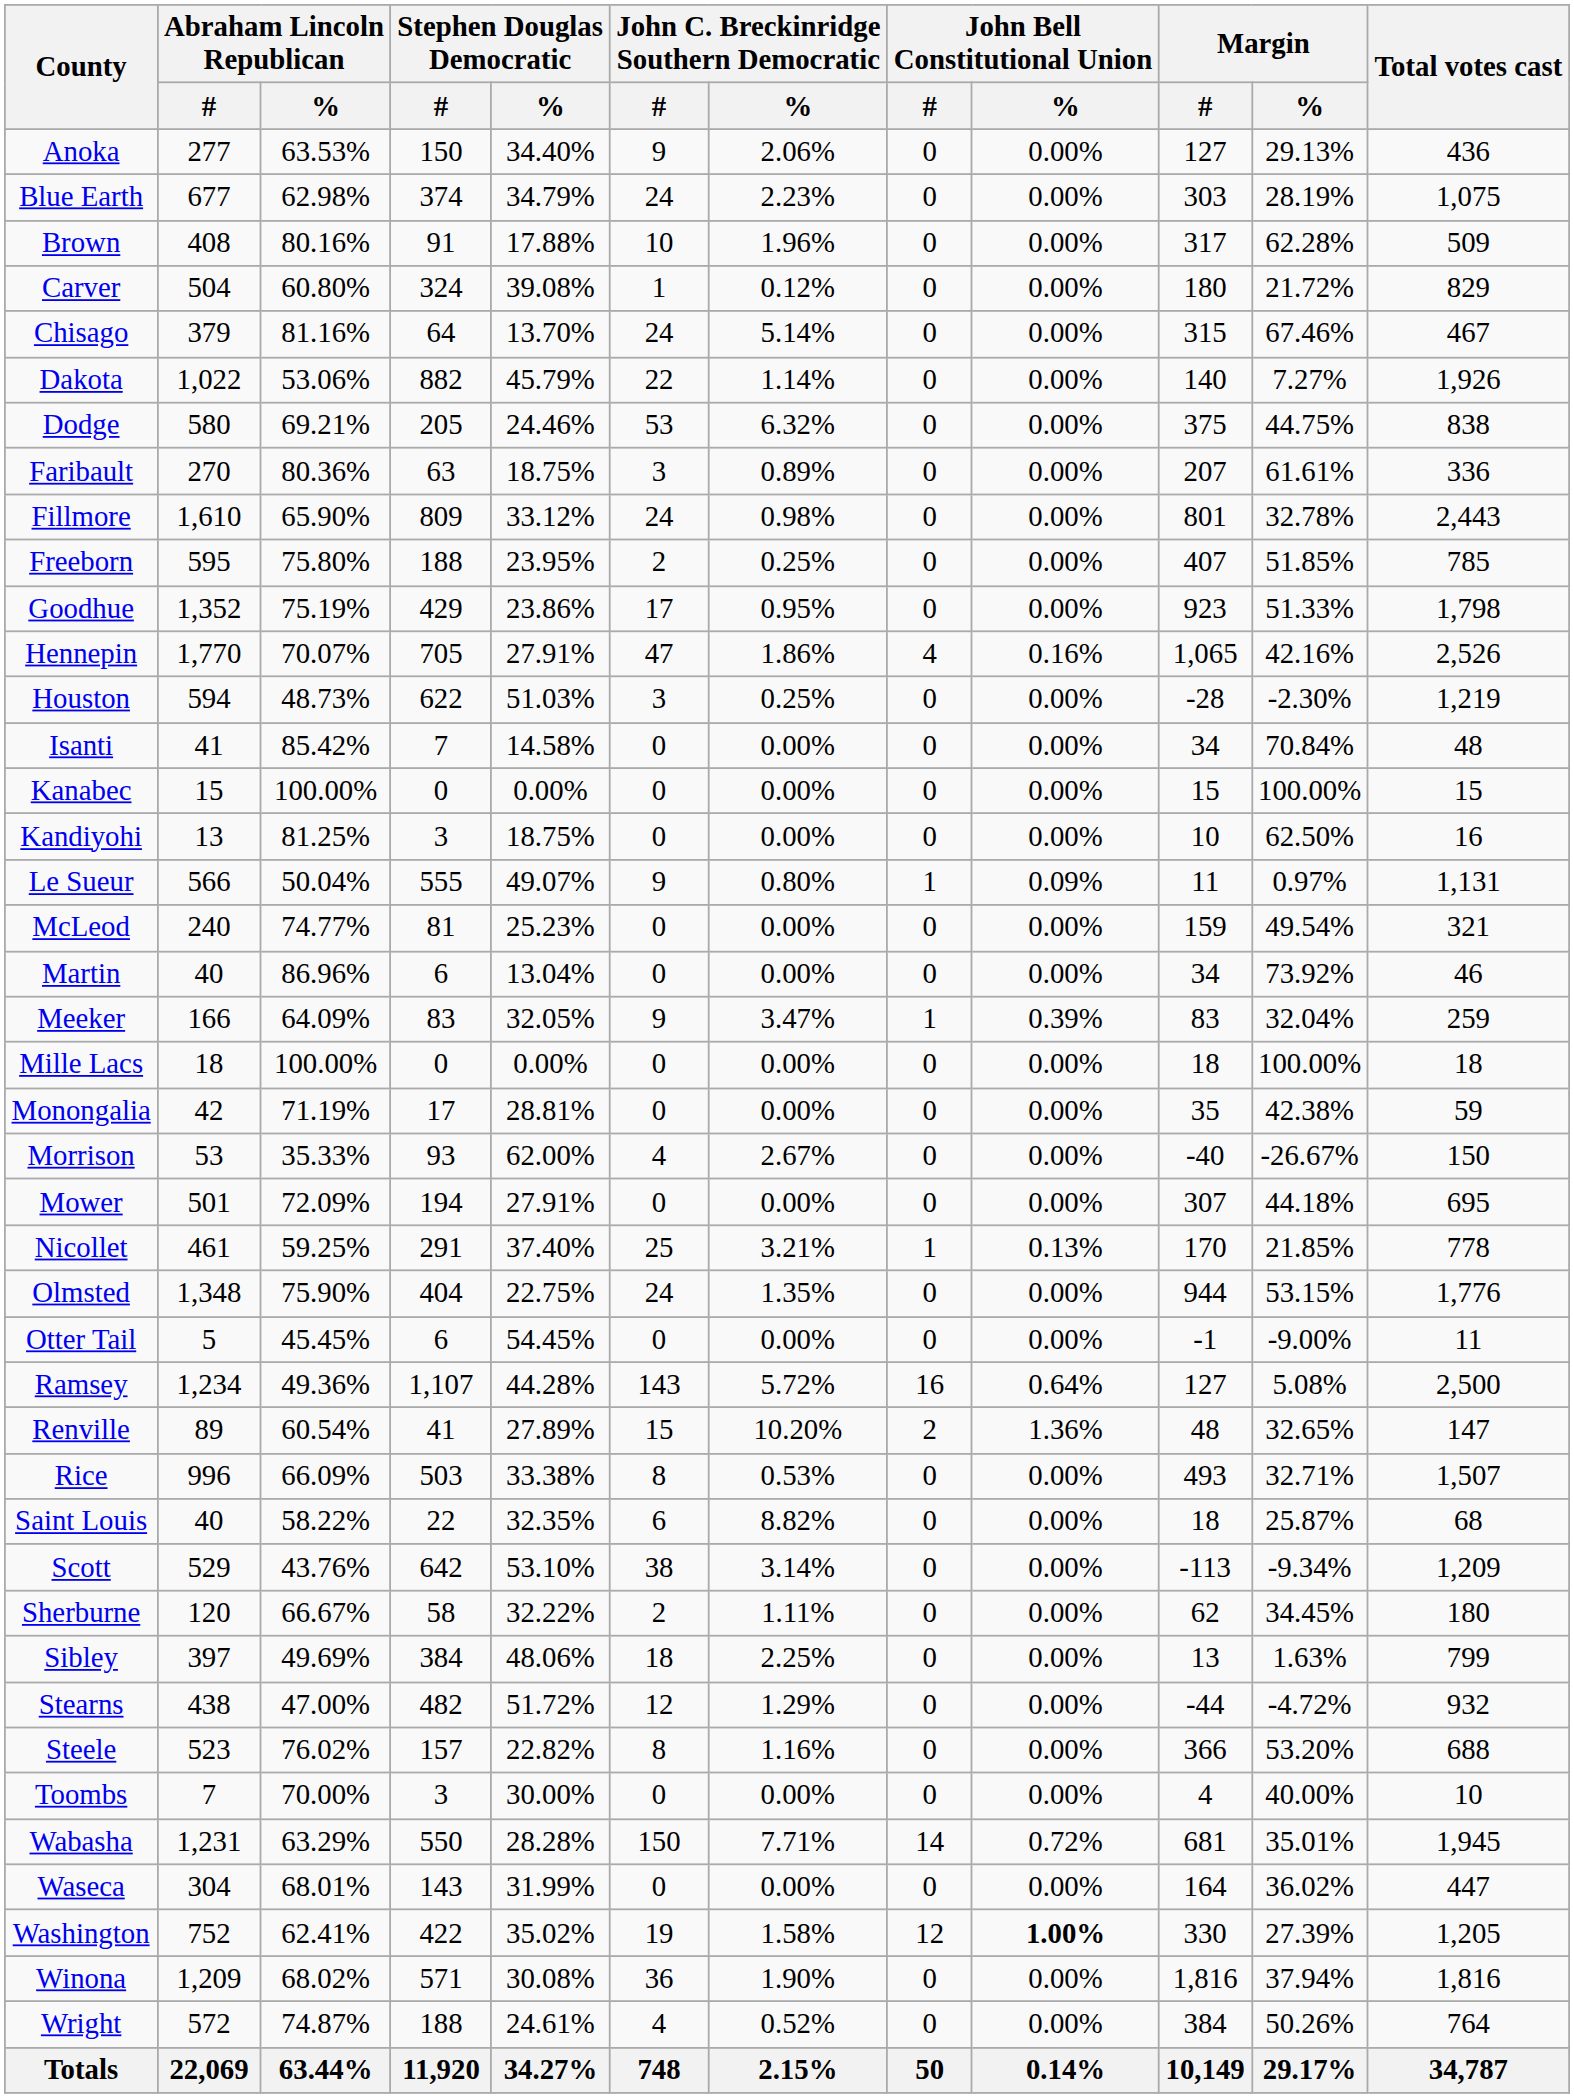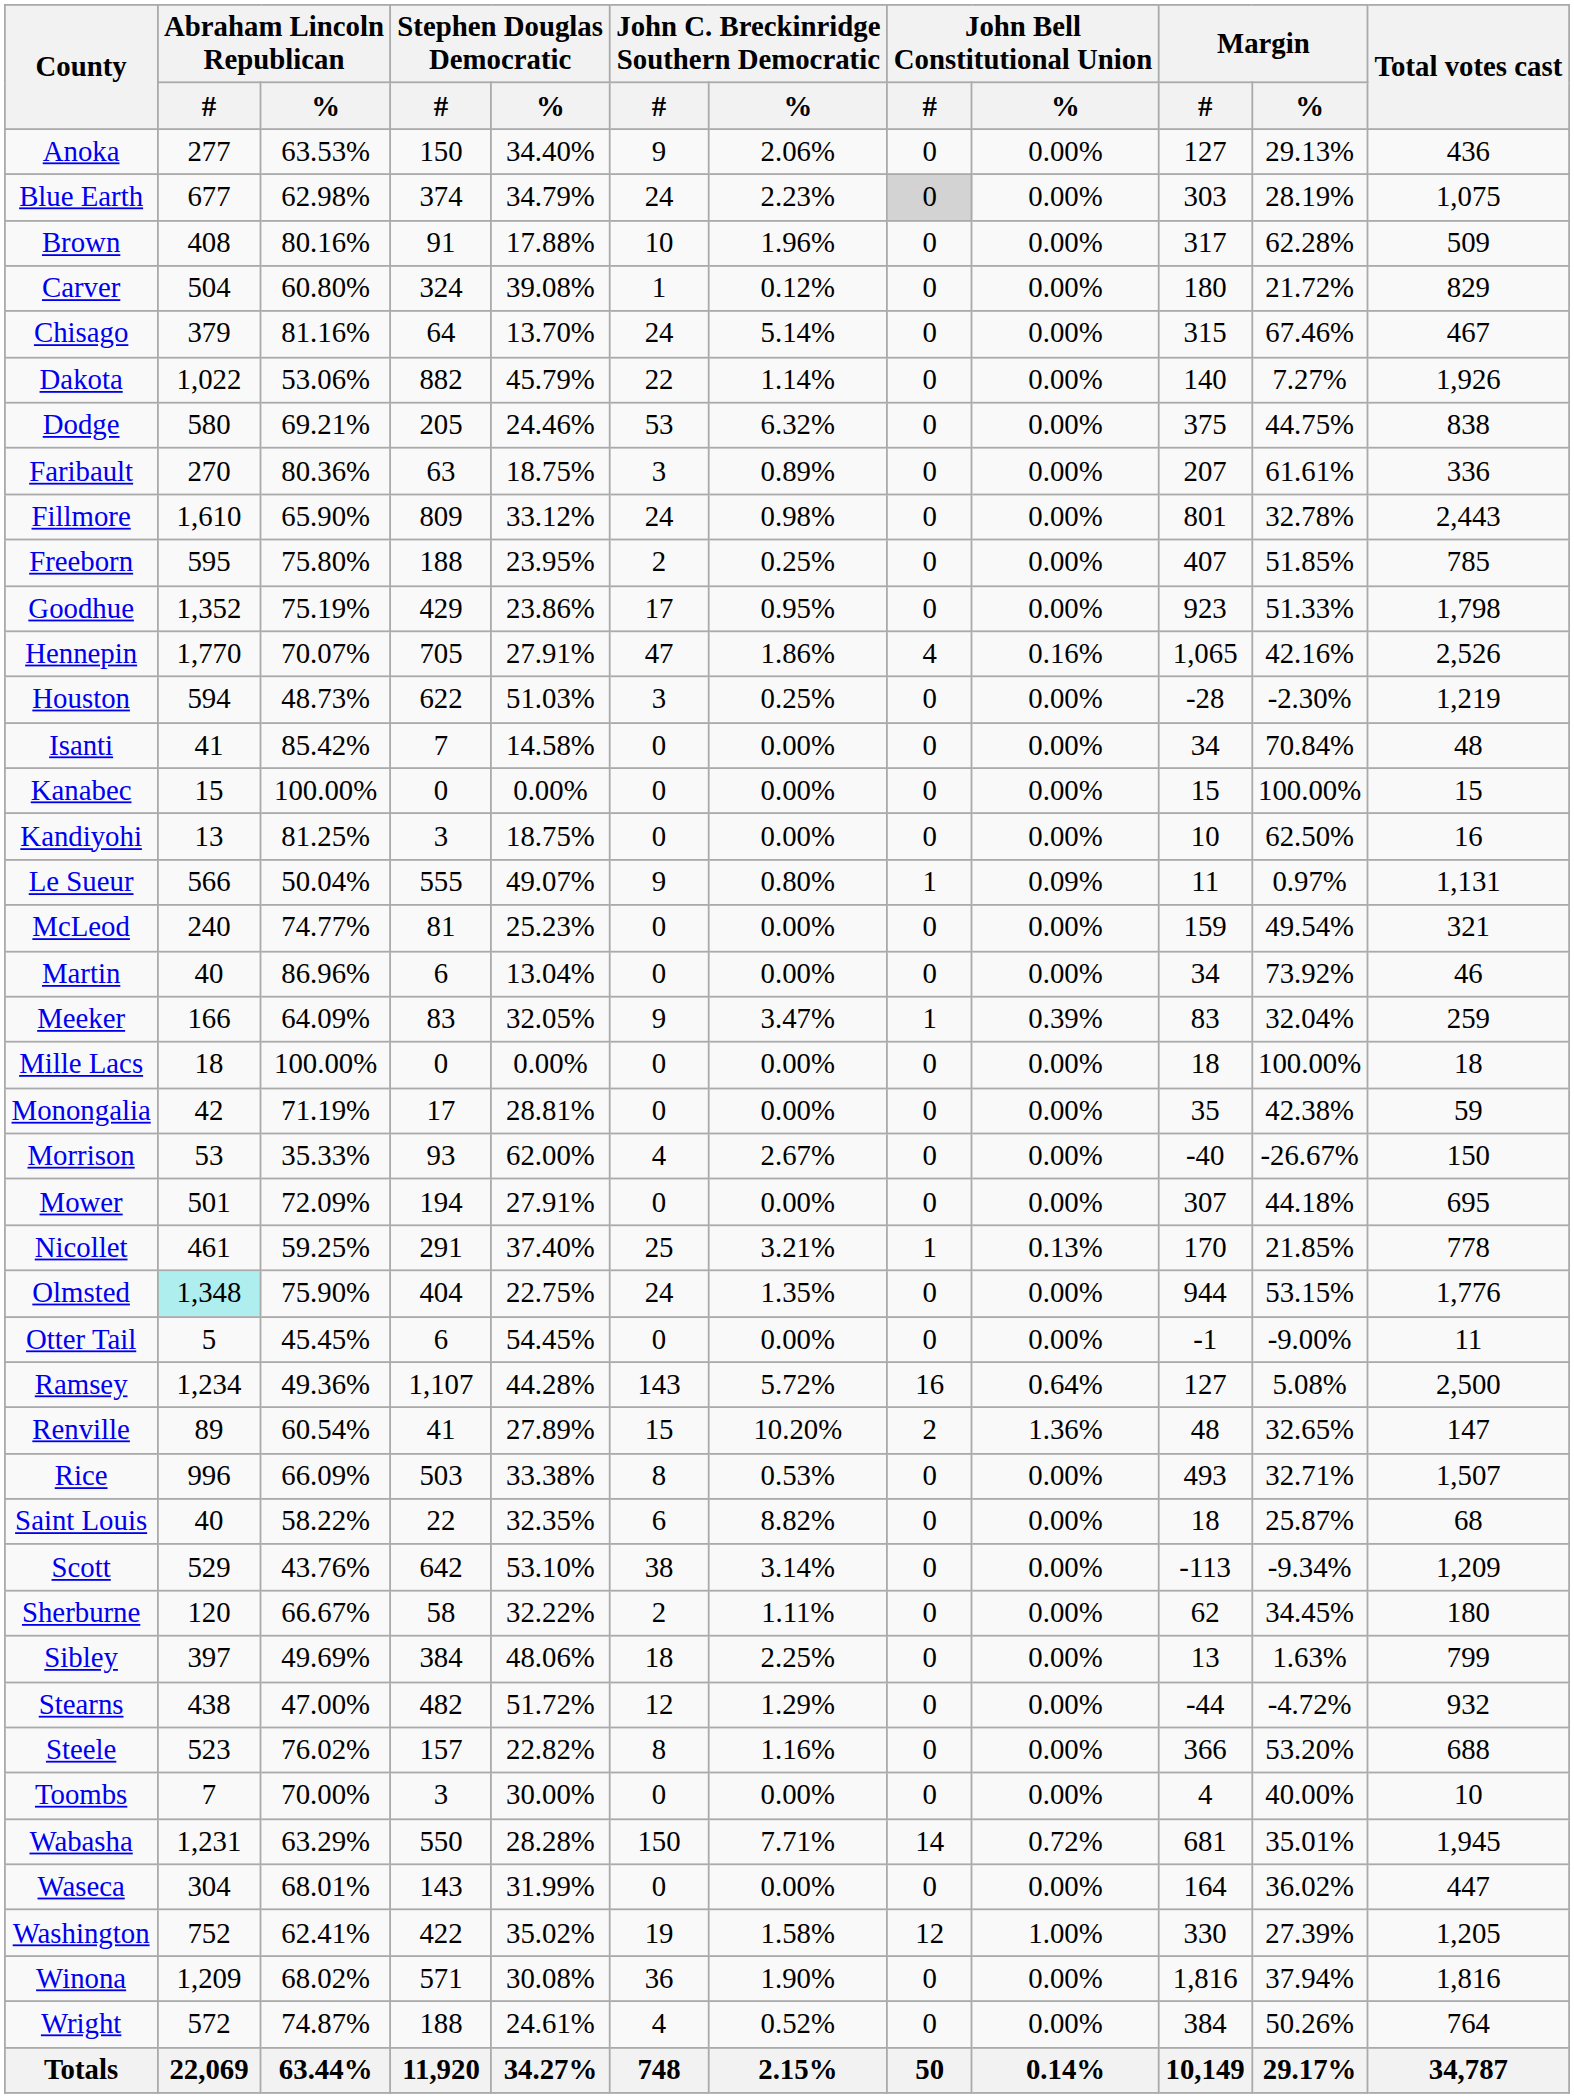(930, 196) no background -> (930, 196) lightgrey background
(209, 1292) no background -> (209, 1292) paleturquoise background
(1066, 1932) bold -> (1066, 1932) normal
